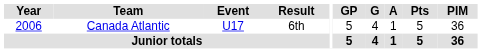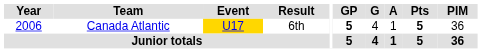(233, 26) no background -> (233, 26) gold background
(349, 26) normal -> (349, 26) bold
(420, 26) normal -> (420, 26) bold
